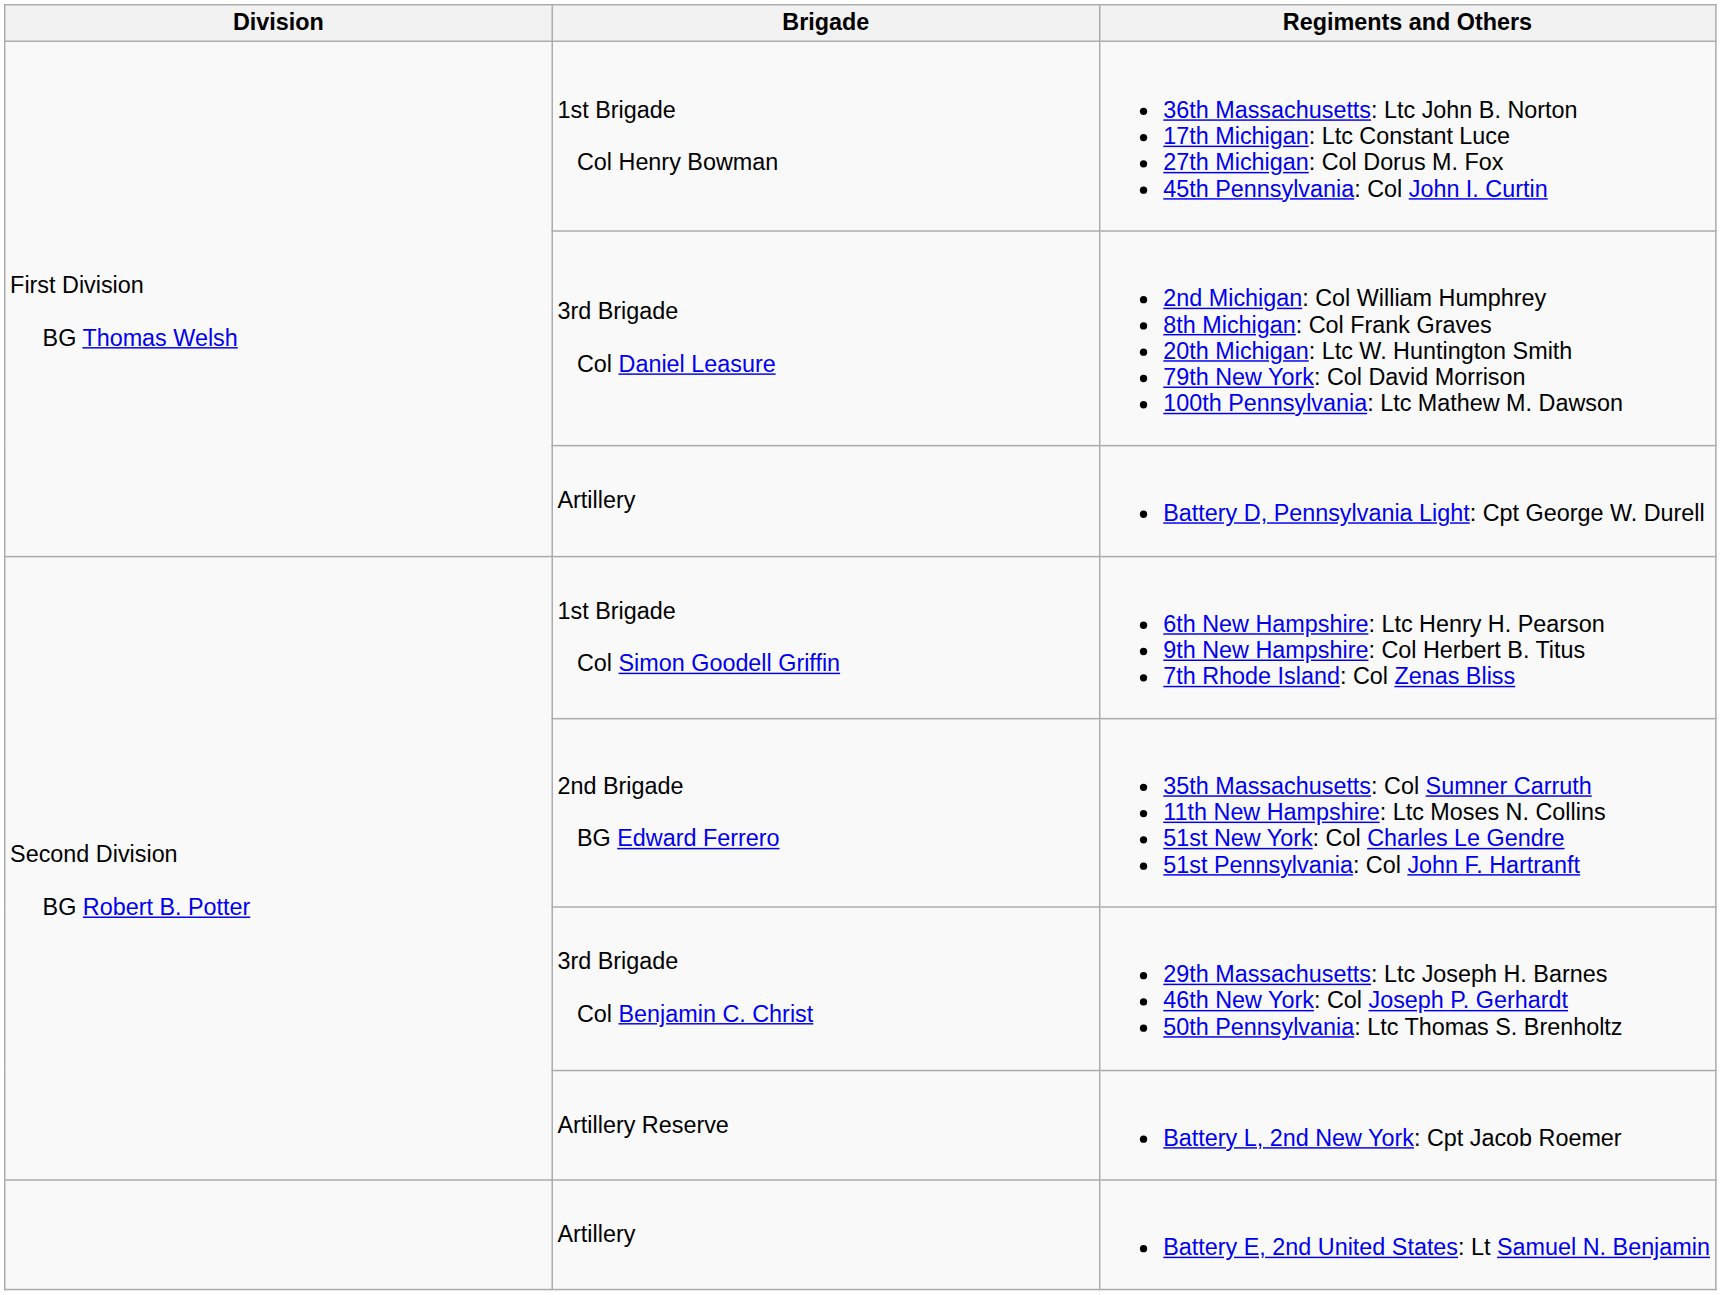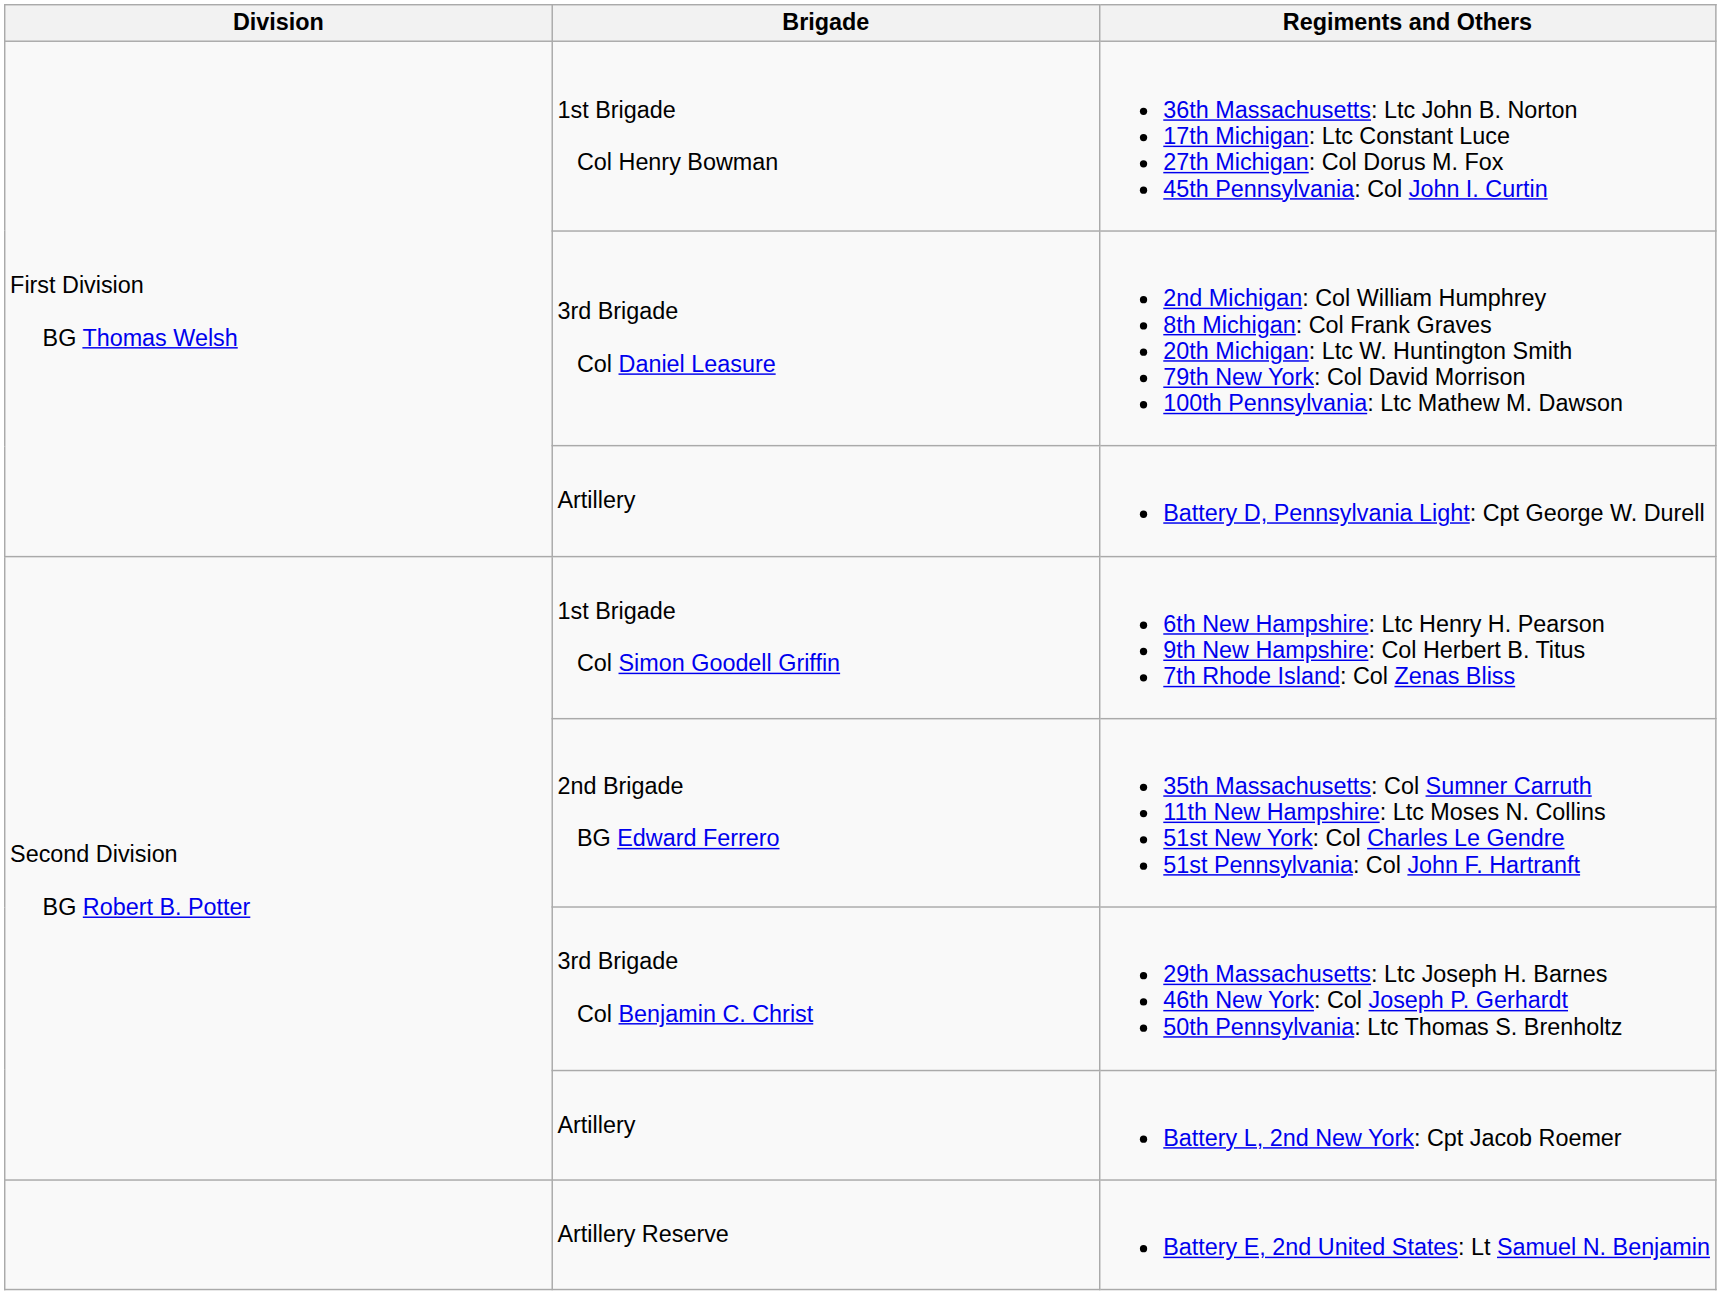(643, 1124) Artillery Reserve -> (596, 1124) Artillery
(596, 1234) Artillery -> (643, 1234) Artillery Reserve
